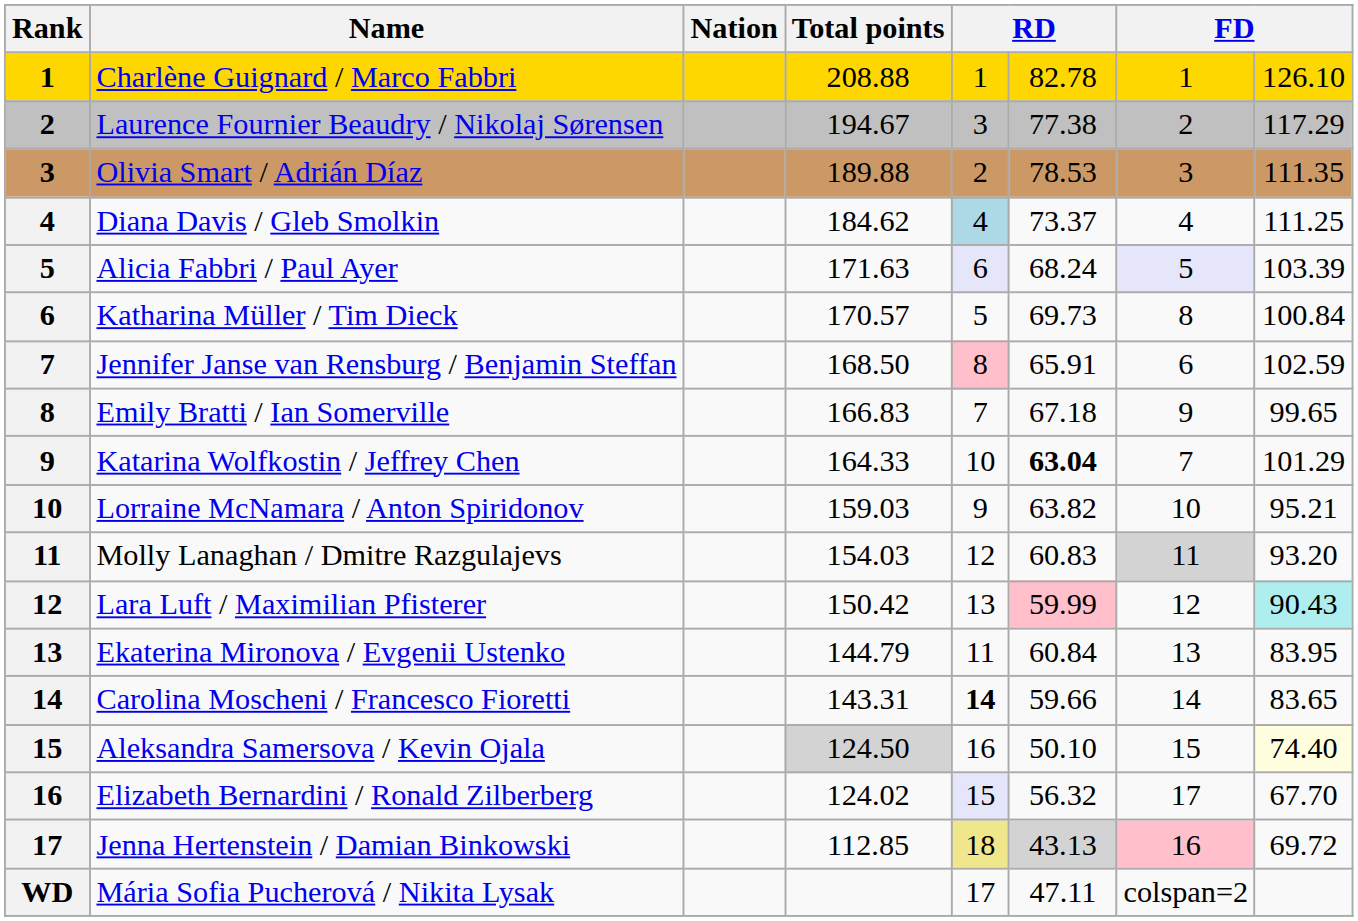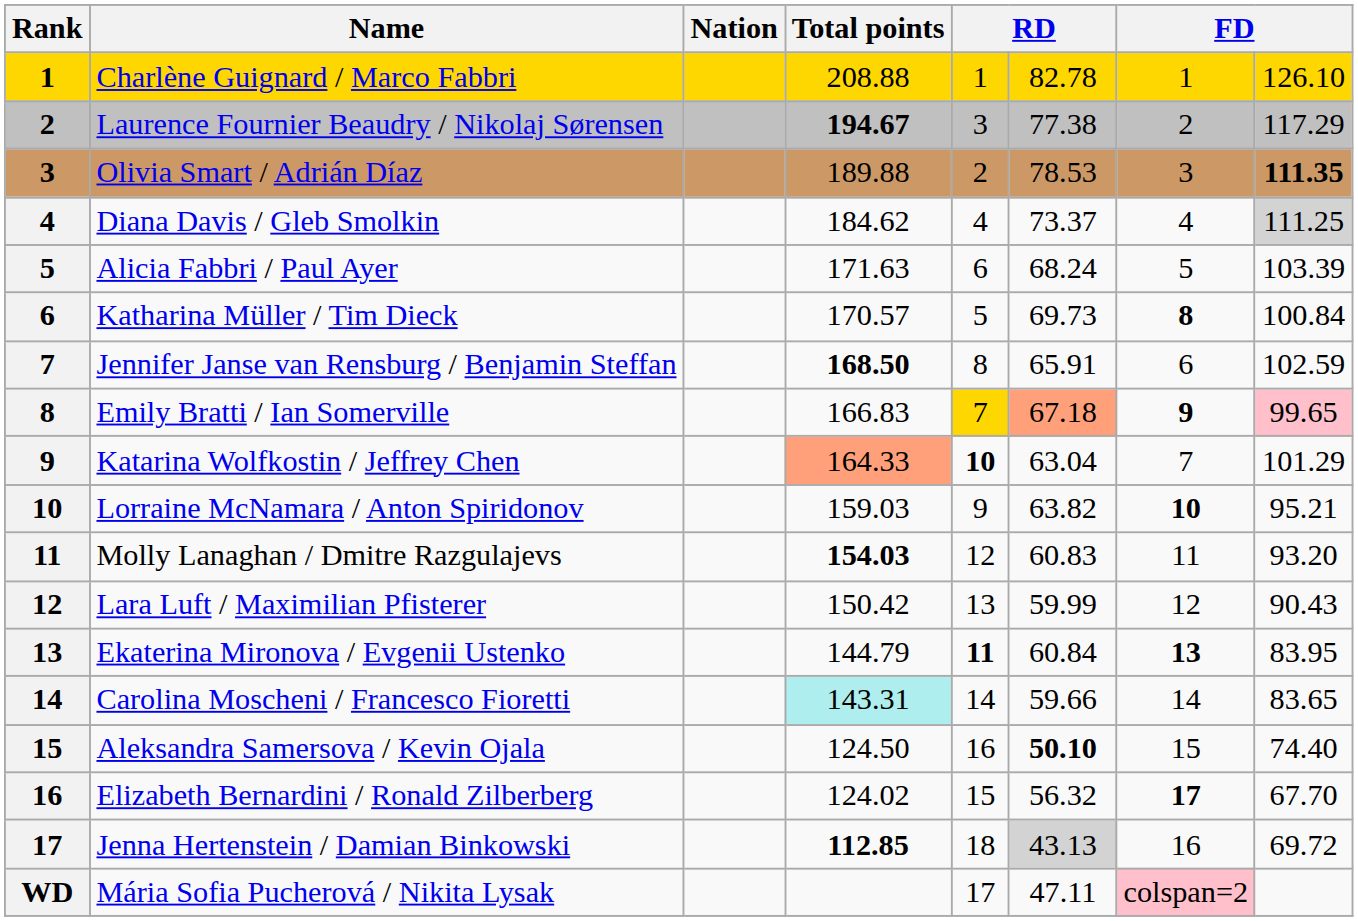(868, 124) normal -> (868, 124) bold
(1304, 172) normal -> (1304, 172) bold
(980, 220) lightblue background -> (980, 220) no background
(1304, 220) no background -> (1304, 220) lightgrey background
(980, 268) lavender background -> (980, 268) no background
(1186, 268) lavender background -> (1186, 268) no background
(1186, 316) normal -> (1186, 316) bold
(868, 364) normal -> (868, 364) bold
(980, 364) pink background -> (980, 364) no background
(980, 412) no background -> (980, 412) gold background
(1063, 412) no background -> (1063, 412) lightsalmon background
(1186, 412) normal -> (1186, 412) bold
(1304, 412) no background -> (1304, 412) pink background
(868, 460) no background -> (868, 460) lightsalmon background
(980, 460) normal -> (980, 460) bold
(1063, 460) bold -> (1063, 460) normal
(1186, 508) normal -> (1186, 508) bold
(868, 556) normal -> (868, 556) bold
(1186, 556) lightgrey background -> (1186, 556) no background
(1063, 603) pink background -> (1063, 603) no background
(1304, 603) paleturquoise background -> (1304, 603) no background
(980, 651) normal -> (980, 651) bold
(1186, 651) normal -> (1186, 651) bold
(868, 699) no background -> (868, 699) paleturquoise background
(980, 699) bold -> (980, 699) normal
(868, 747) lightgrey background -> (868, 747) no background
(1063, 747) normal -> (1063, 747) bold
(1304, 747) lightyellow background -> (1304, 747) no background
(980, 795) lavender background -> (980, 795) no background
(1186, 795) normal -> (1186, 795) bold
(868, 843) normal -> (868, 843) bold
(980, 843) khaki background -> (980, 843) no background
(1186, 843) pink background -> (1186, 843) no background
(1186, 891) no background -> (1186, 891) pink background
